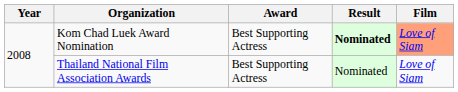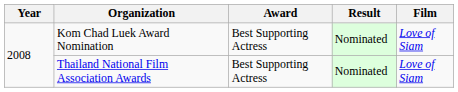(363, 39) bold -> (361, 39) normal
(417, 39) lightsalmon background -> (417, 39) no background
